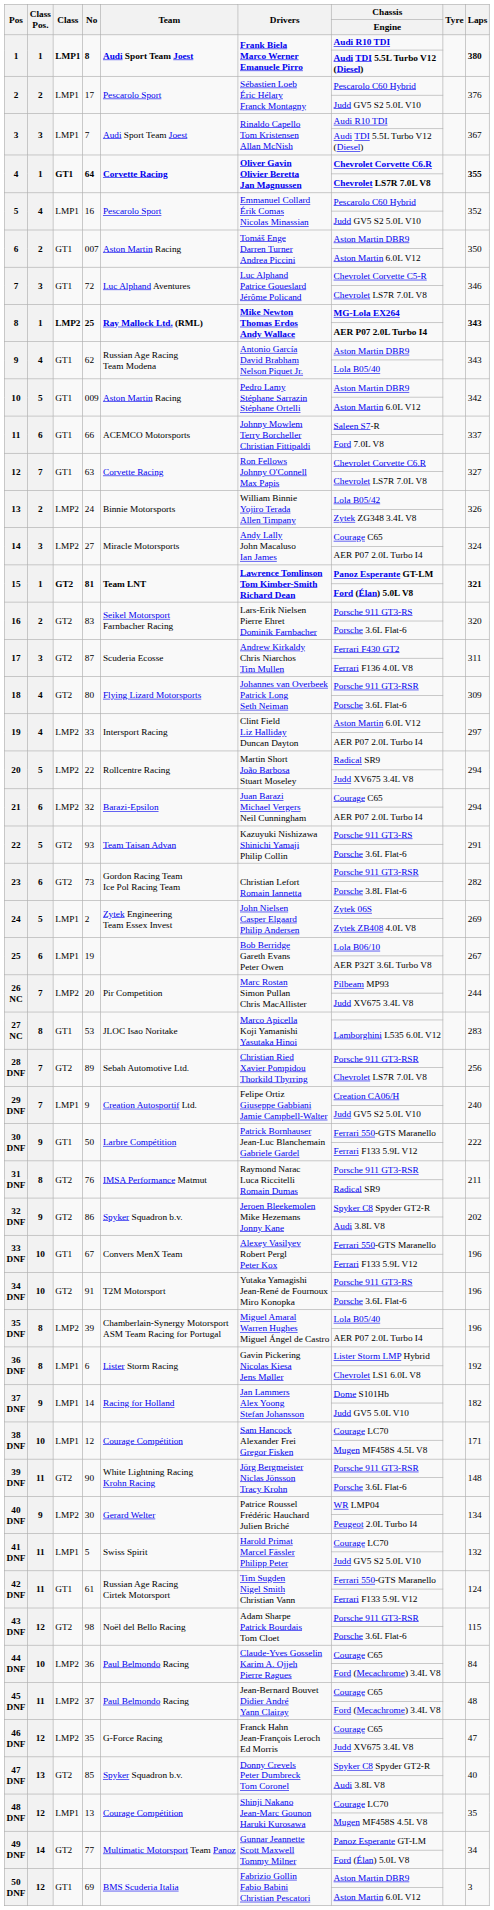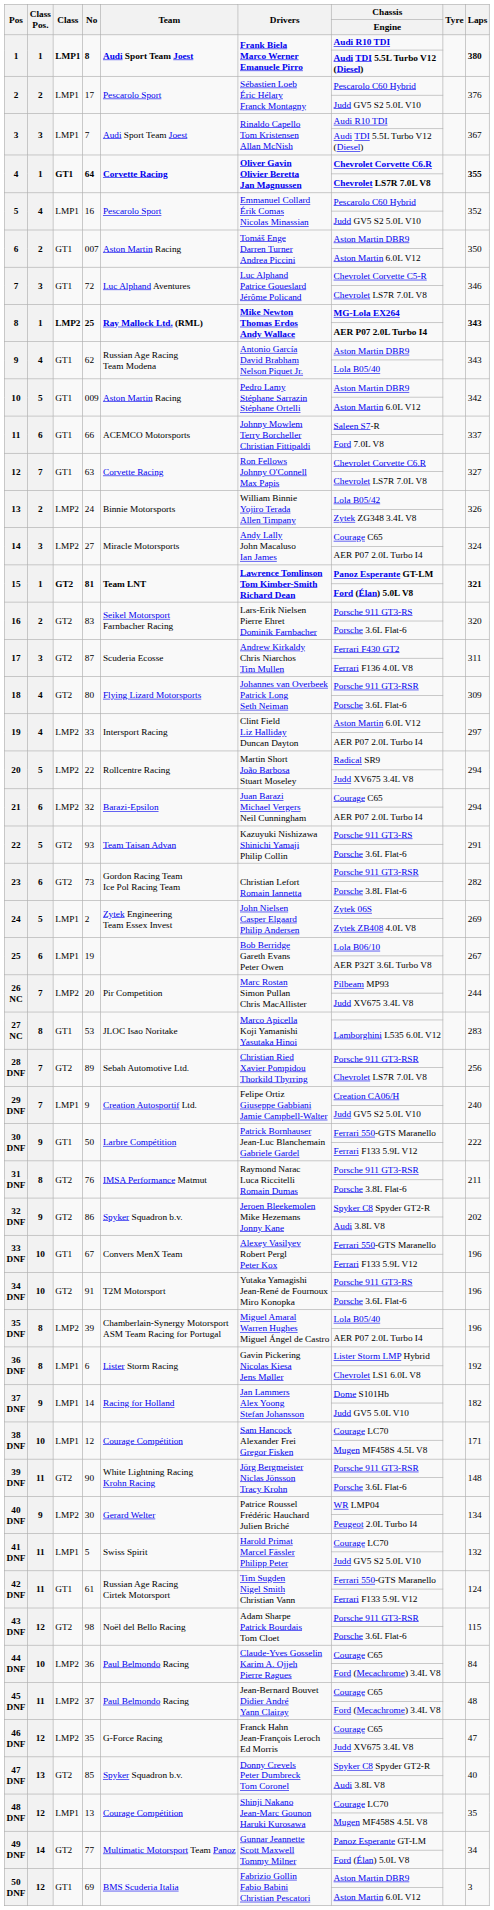(357, 1189) Radical SR9 -> (370, 1189) Porsche 3.8L Flat-6
